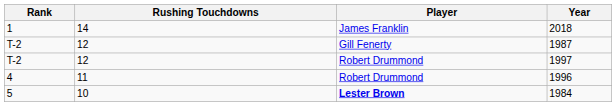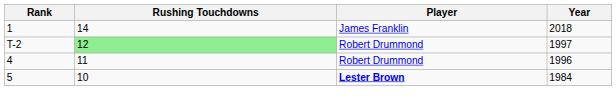- row: (561, 45)
(83, 61) no background -> (83, 45) lightgreen background
